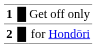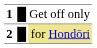(60, 33) no background -> (60, 33) khaki background
